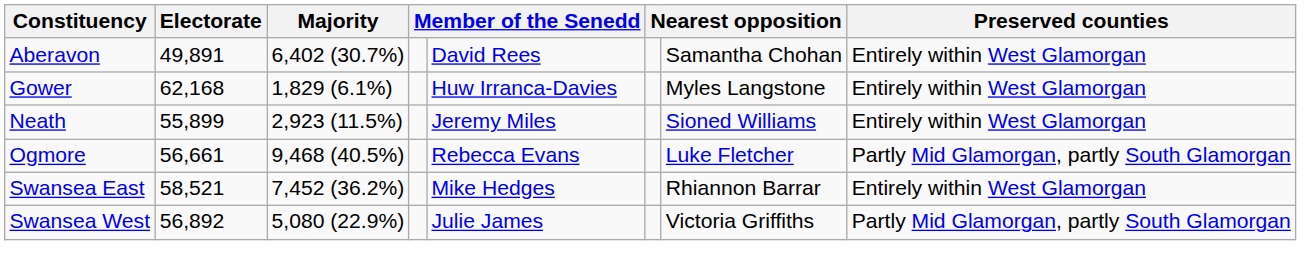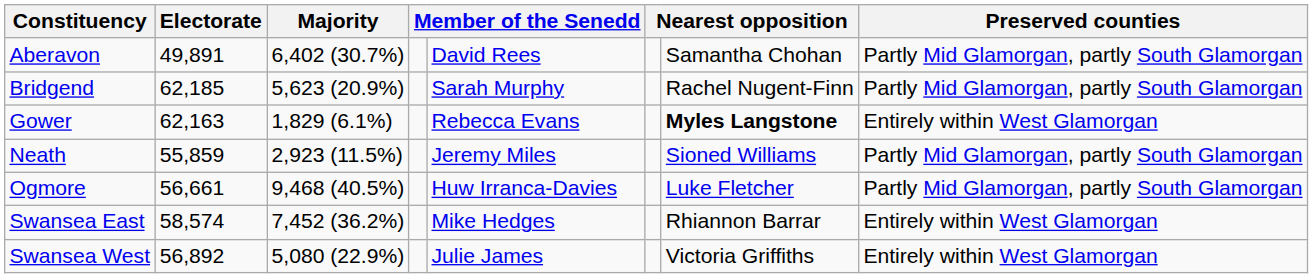(999, 54) Entirely within West Glamorgan -> (1083, 54) Partly Mid Glamorgan, partly South Glamorgan
+ row: (52, 88)
(192, 88) 62,168 -> (192, 121) 62,163
(524, 88) Huw Irranca-Davies -> (505, 121) Rebecca Evans
(746, 88) normal -> (752, 121) bold
(192, 121) 55,899 -> (192, 155) 55,859
(999, 121) Entirely within West Glamorgan -> (1083, 155) Partly Mid Glamorgan, partly South Glamorgan
(505, 155) Rebecca Evans -> (524, 188) Huw Irranca-Davies
(192, 188) 58,521 -> (192, 222) 58,574
(1071, 222) Partly Mid Glamorgan, partly South Glamorgan -> (1011, 255) Entirely within West Glamorgan
